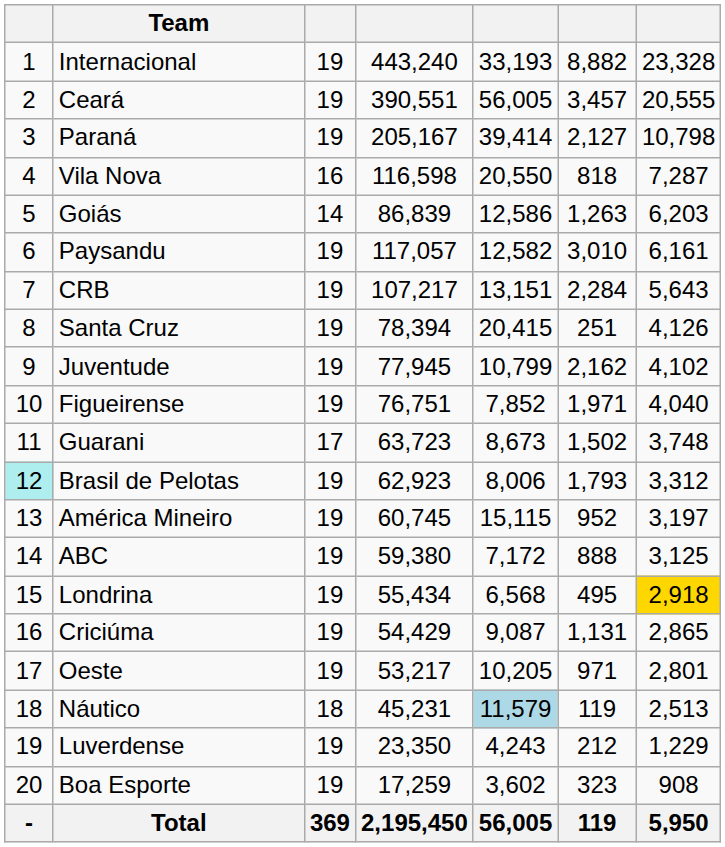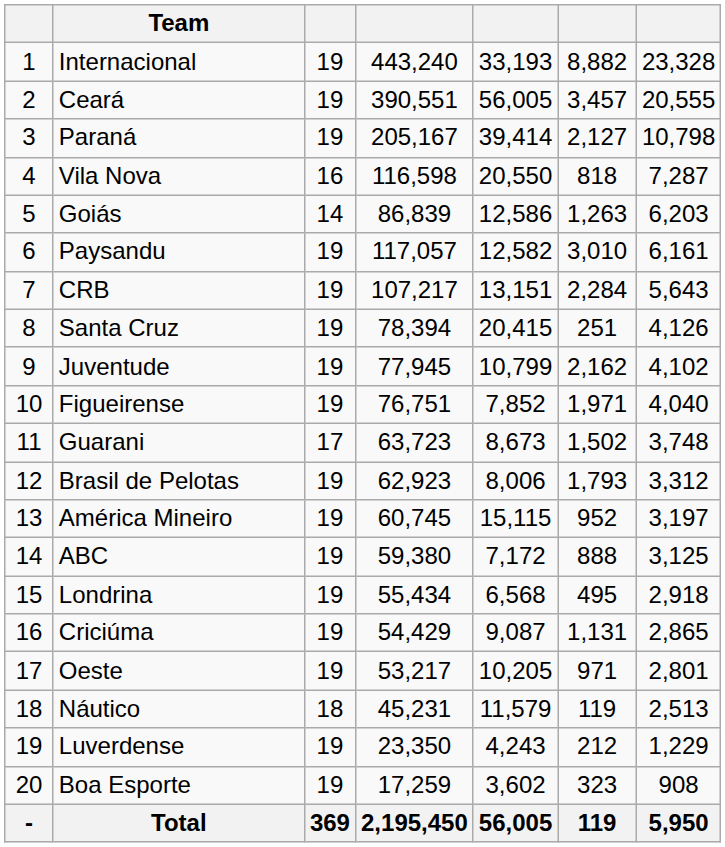(29, 480) paleturquoise background -> (29, 480) no background
(679, 594) gold background -> (679, 594) no background
(516, 708) lightblue background -> (516, 708) no background
